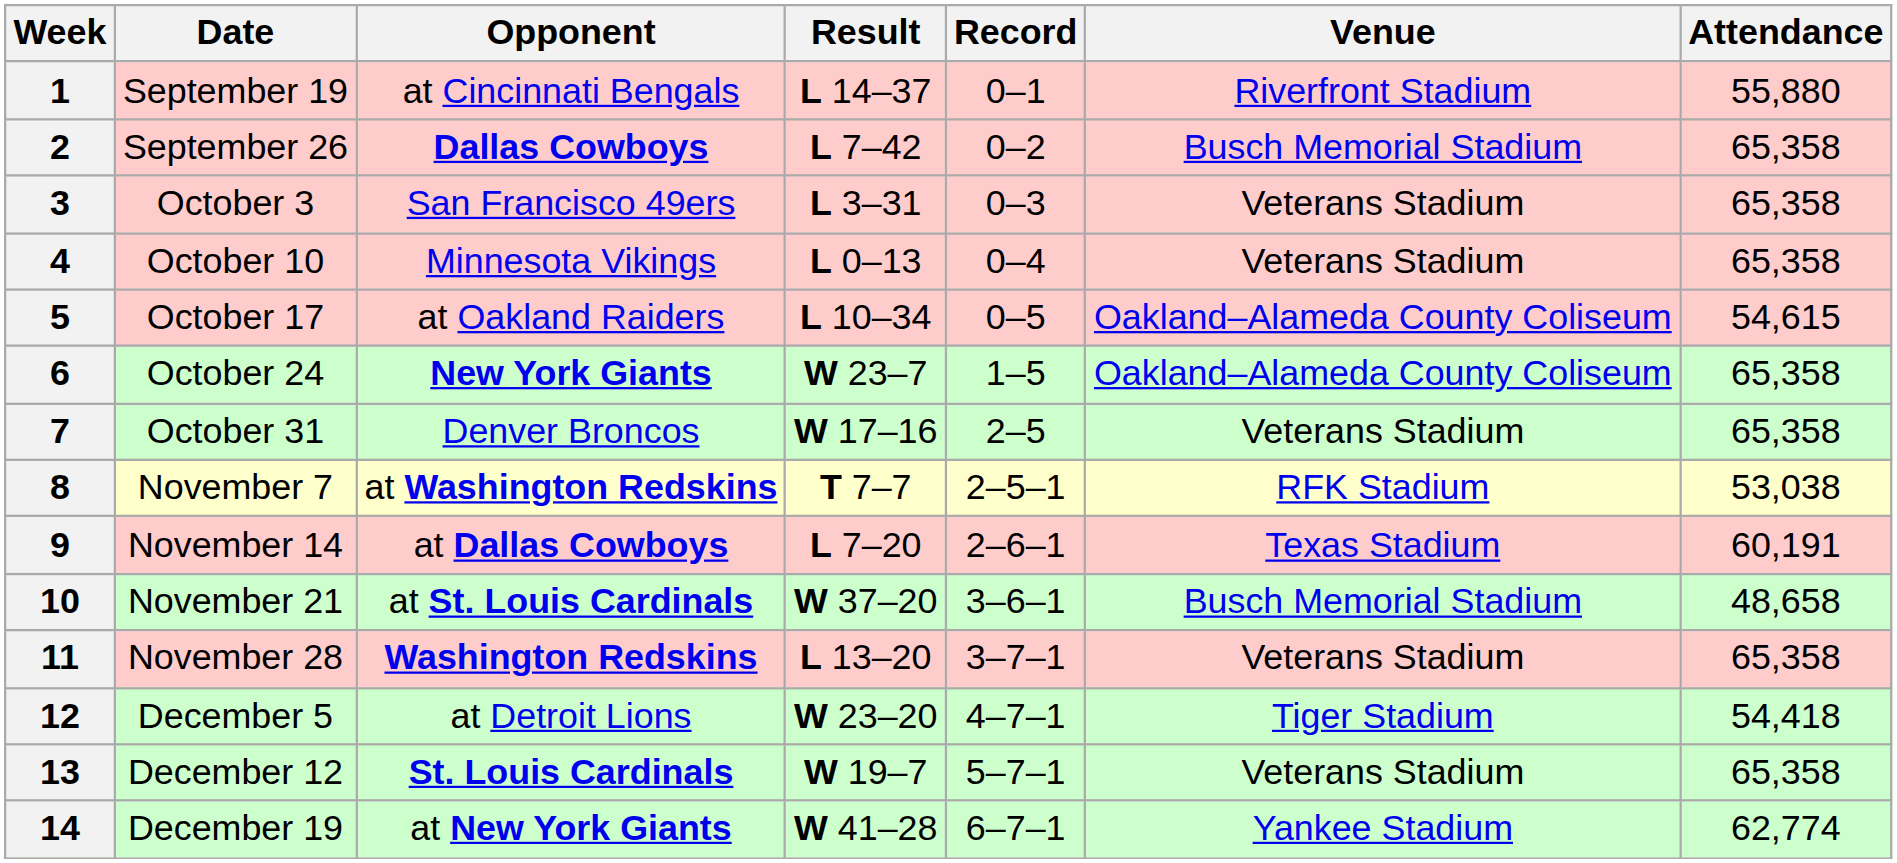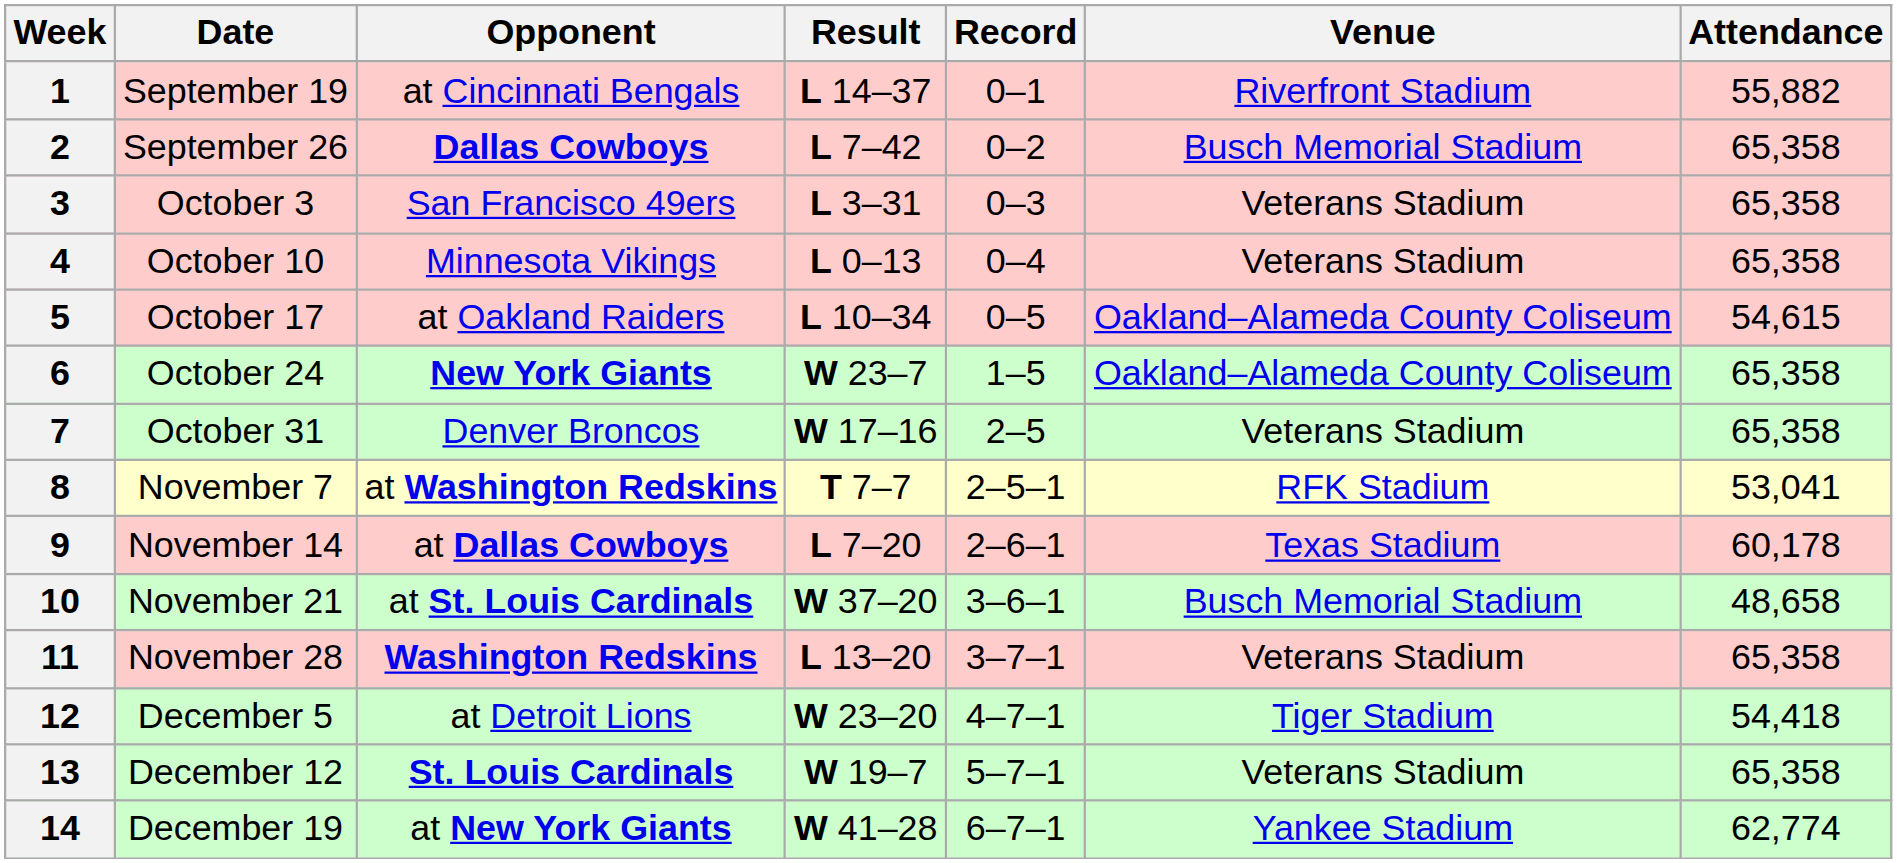(1786, 89) 55,880 -> (1786, 89) 55,882
(1786, 487) 53,038 -> (1786, 487) 53,041
(1786, 544) 60,191 -> (1786, 544) 60,178
